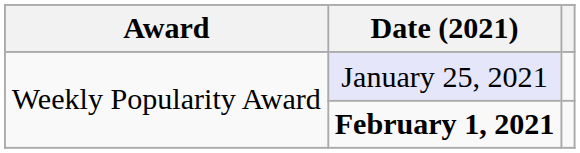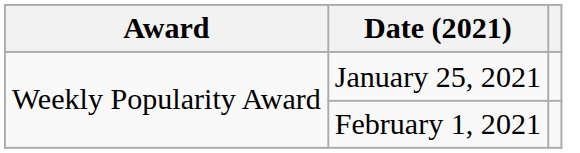(445, 76) lavender background -> (438, 76) no background
(445, 123) bold -> (438, 123) normal
